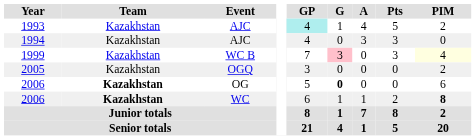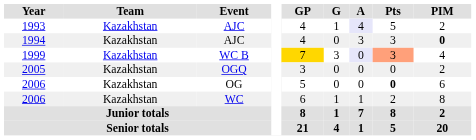(307, 26) paleturquoise background -> (303, 26) no background
(364, 26) no background -> (361, 26) lavender background
(443, 40) normal -> (442, 40) bold
(307, 55) no background -> (303, 55) gold background
(340, 55) pink background -> (336, 55) no background
(364, 55) no background -> (361, 55) lavender background
(395, 55) no background -> (393, 55) lightsalmon background
(443, 55) lightyellow background -> (442, 55) no background
(133, 84) bold -> (130, 84) normal
(340, 84) bold -> (336, 84) normal
(395, 84) normal -> (393, 84) bold
(133, 99) bold -> (130, 99) normal
(443, 99) bold -> (442, 99) normal
